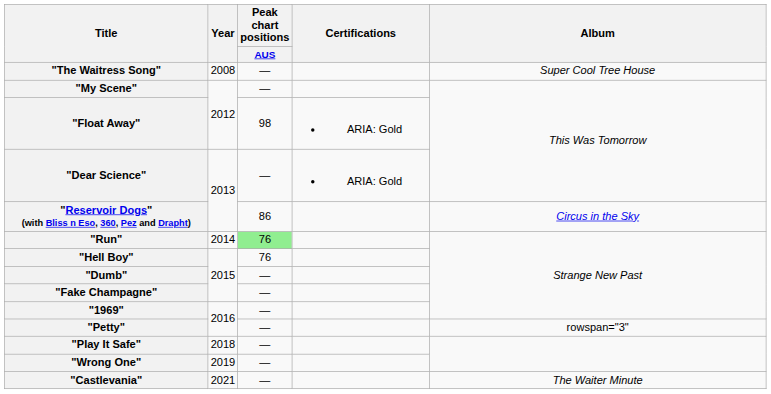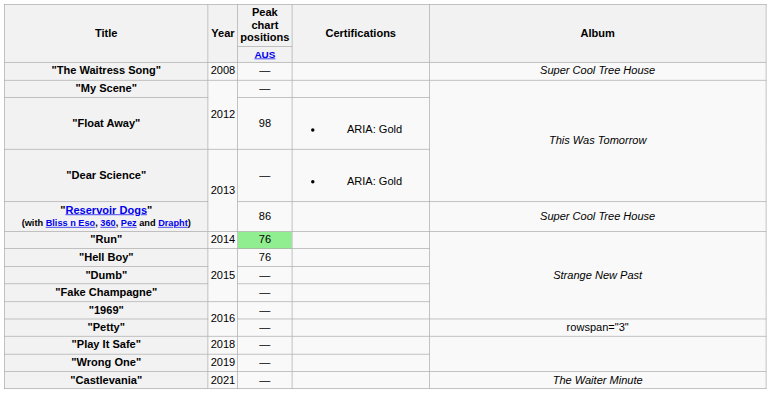(598, 216) Circus in the Sky -> (598, 216) Super Cool Tree House
